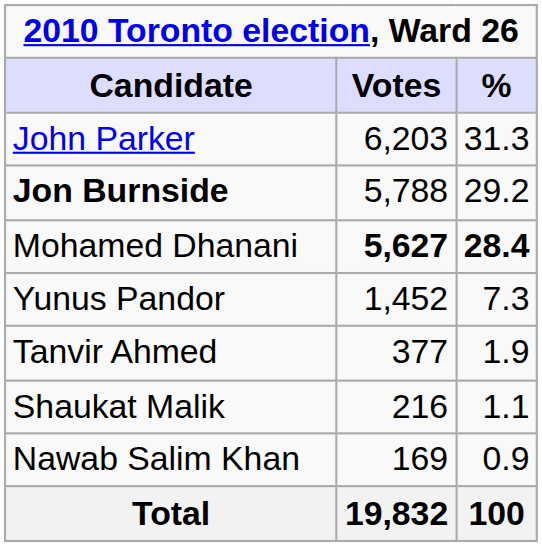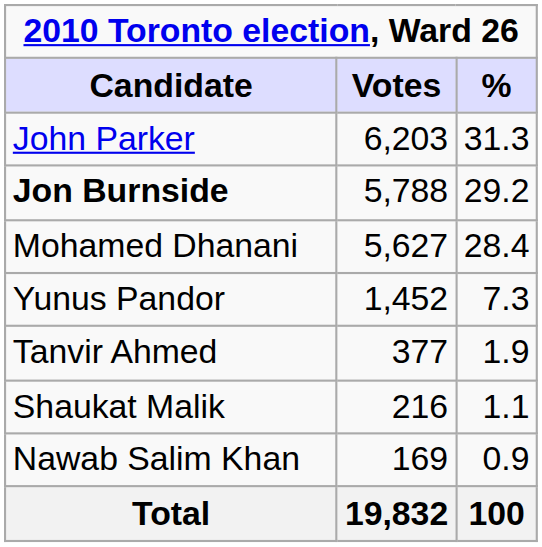(406, 245) bold -> (406, 245) normal
(497, 245) bold -> (497, 245) normal
